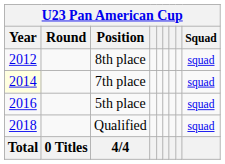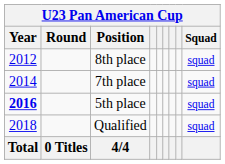(23, 81) lightyellow background -> (23, 81) no background
(23, 103) normal -> (23, 103) bold
